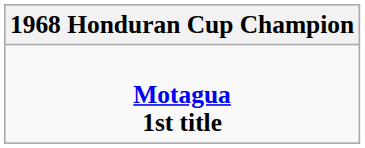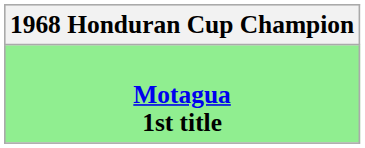(182, 107) no background -> (182, 107) lightgreen background
